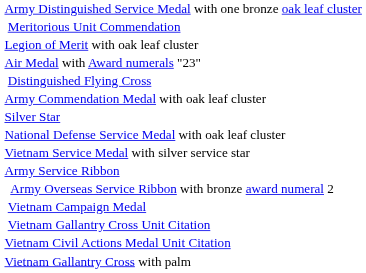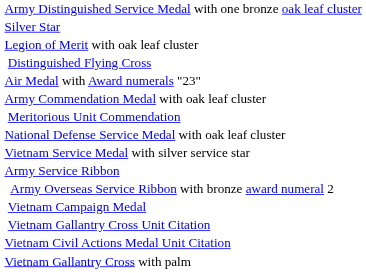(92, 26) Meritorious Unit Commendation -> (32, 26) Silver Star
(103, 63) Air Medal with Award numerals "23" -> (78, 63) Distinguished Flying Cross
(78, 81) Distinguished Flying Cross -> (103, 81) Air Medal with Award numerals "23"
(32, 117) Silver Star -> (92, 117) Meritorious Unit Commendation
